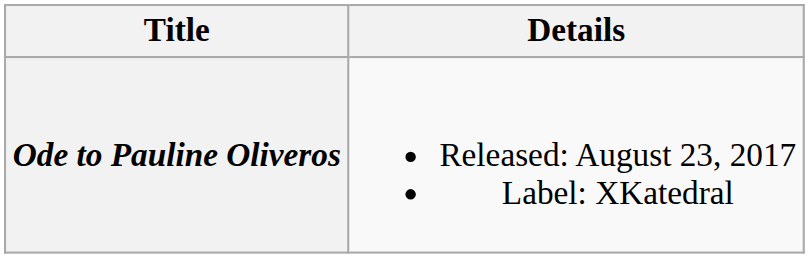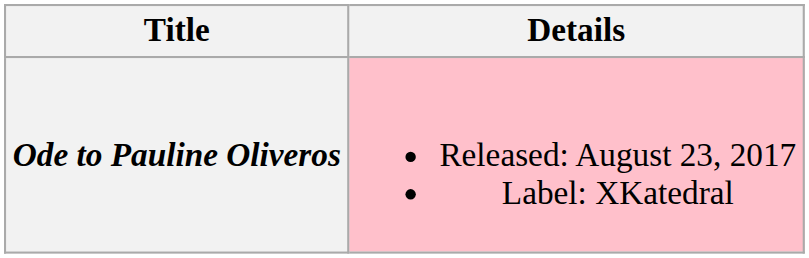(576, 174) no background -> (576, 174) pink background
